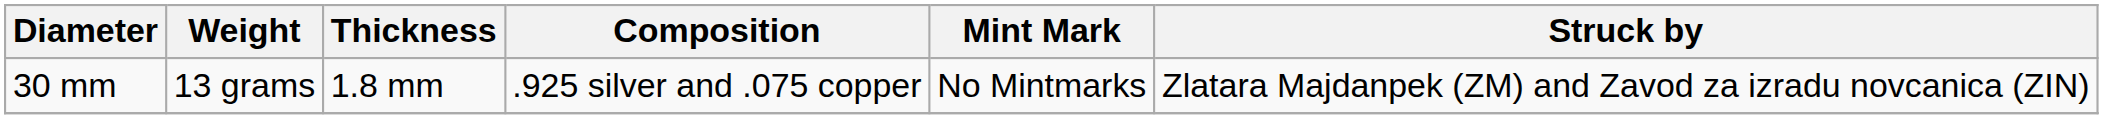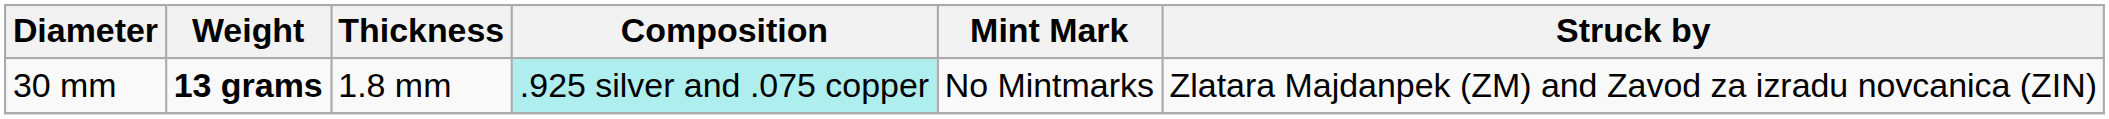(244, 85) normal -> (248, 85) bold
(717, 85) no background -> (724, 85) paleturquoise background
